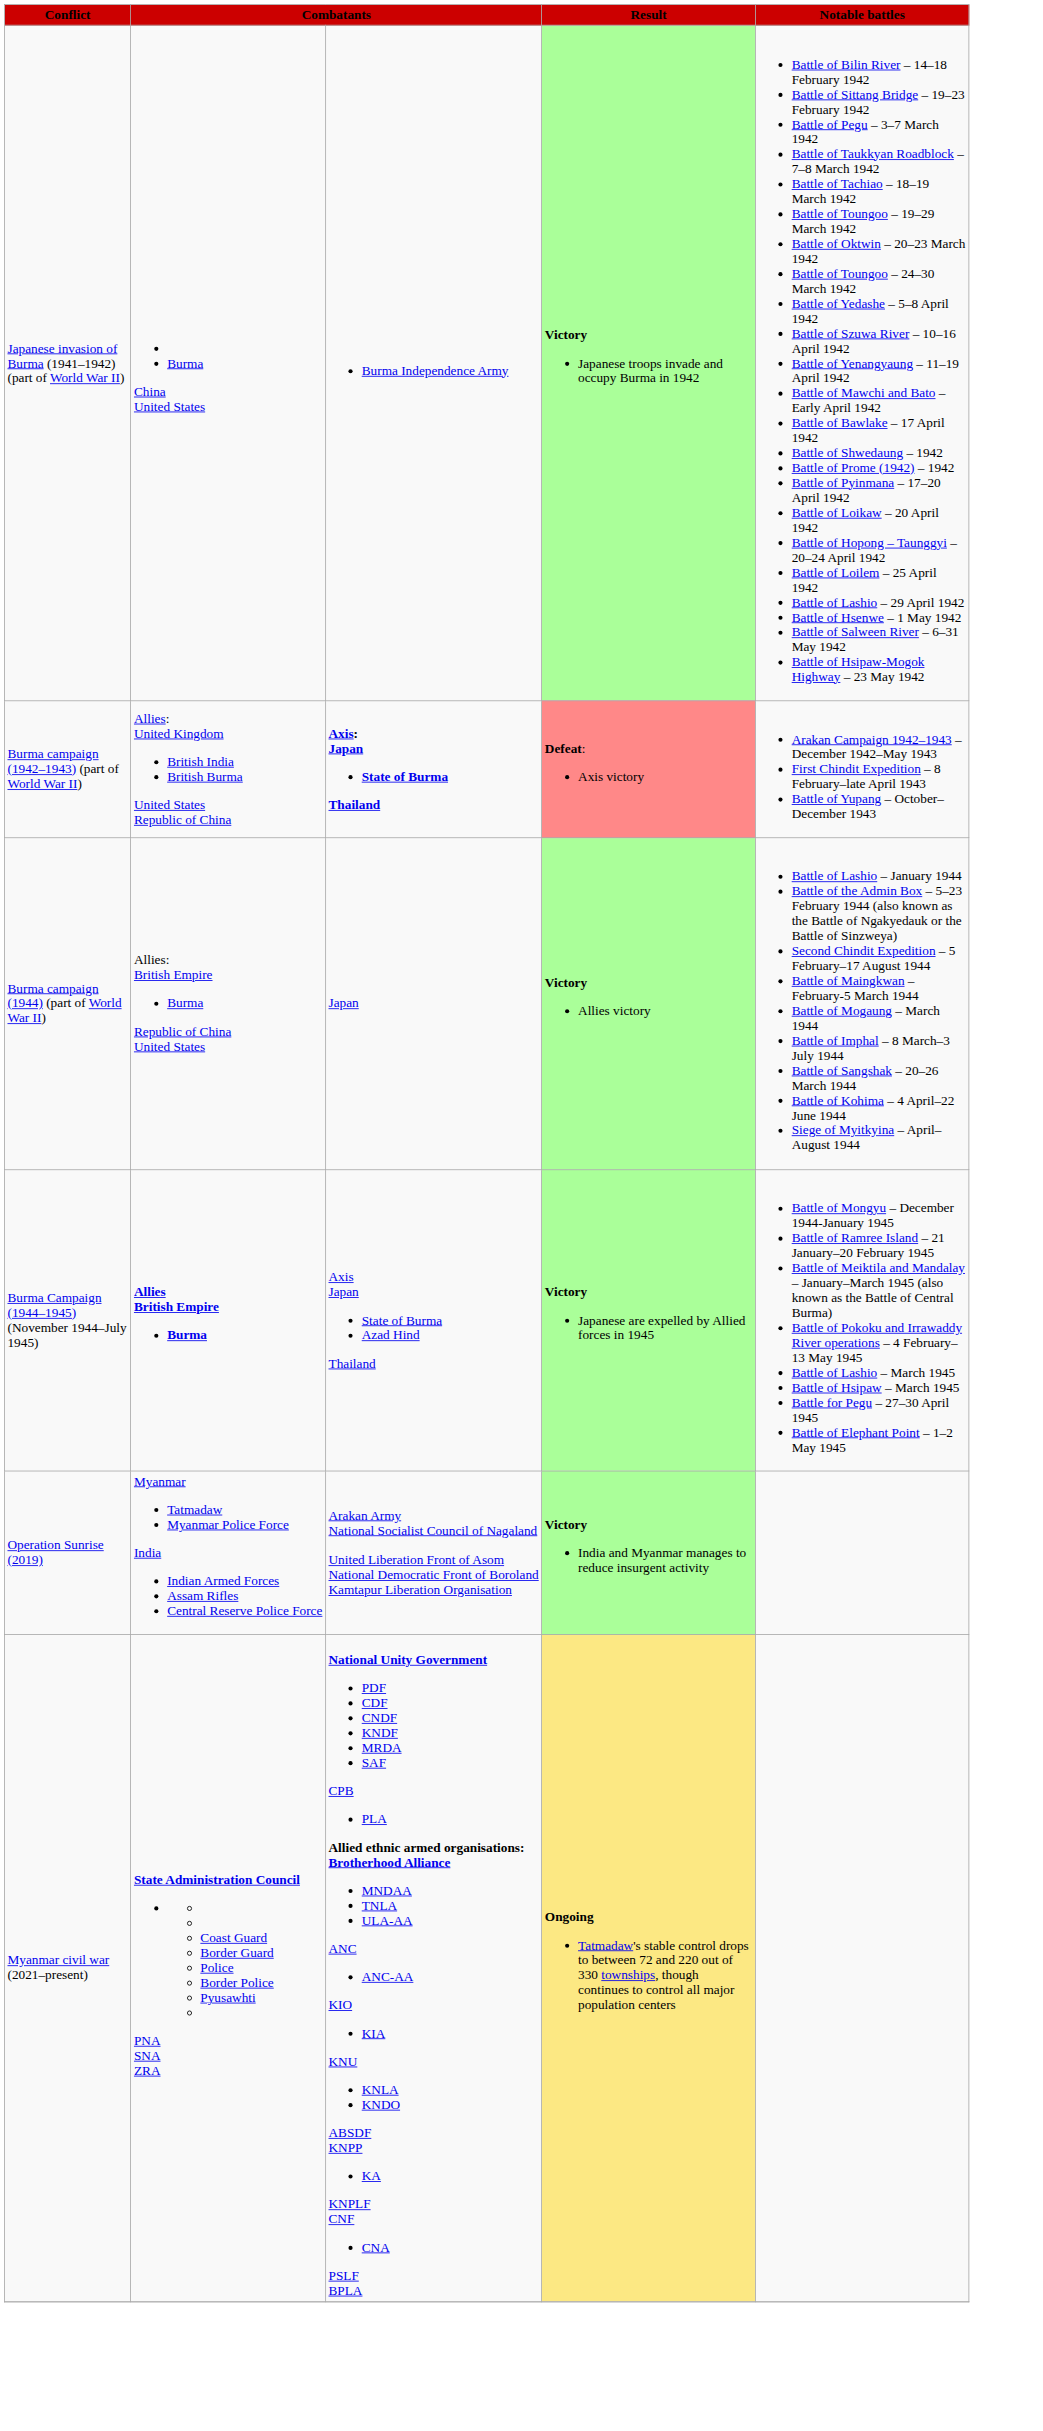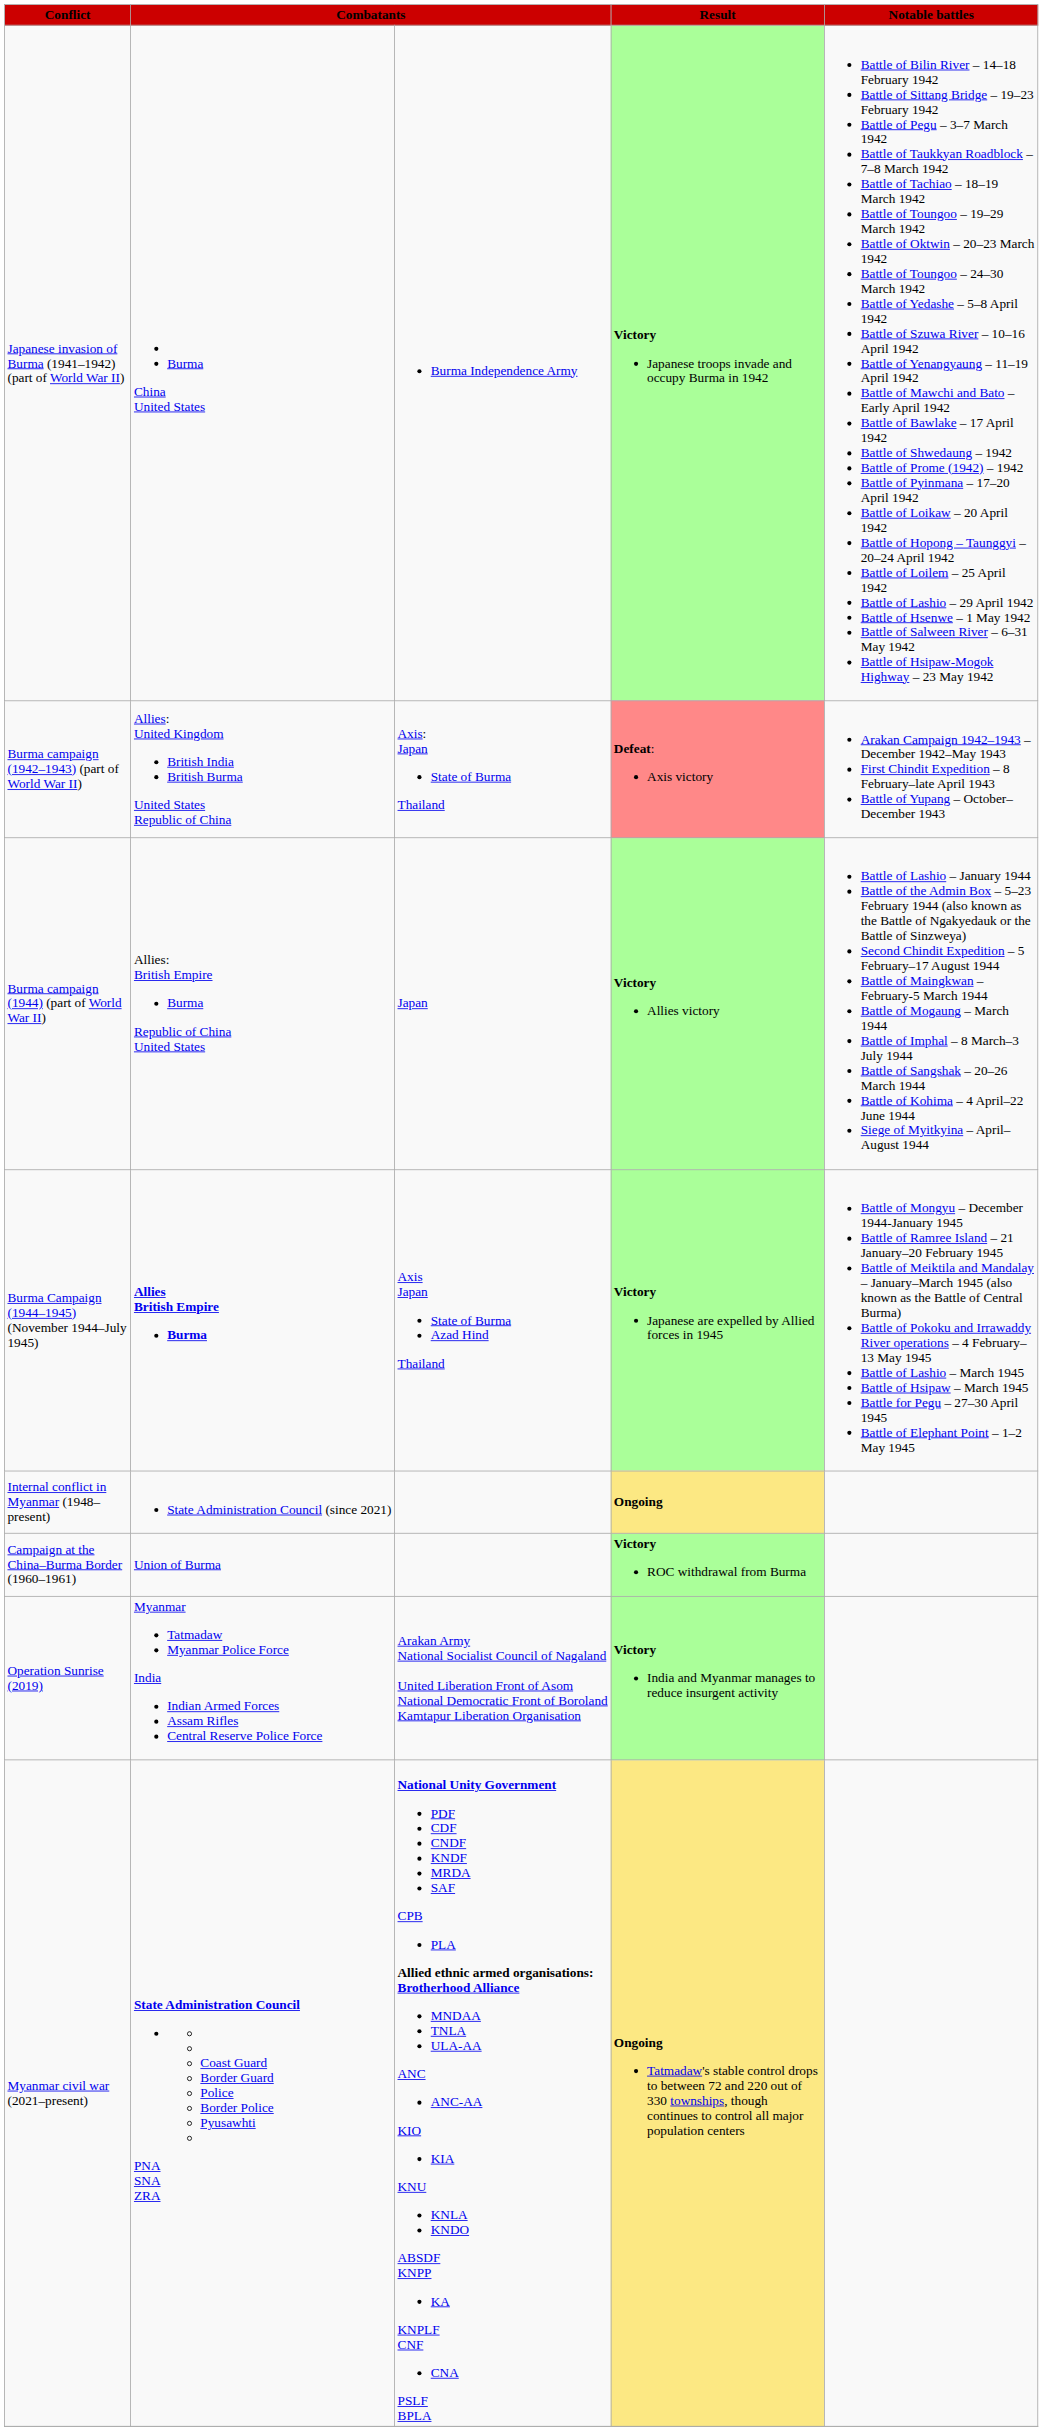(434, 769) bold -> (503, 769) normal
+ row: (57, 1502)
+ row: (65, 1564)
